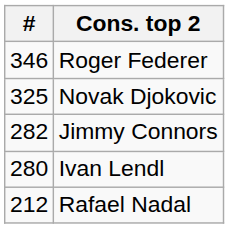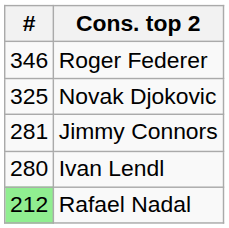(29, 132) 282 -> (29, 132) 281
(29, 204) no background -> (29, 204) lightgreen background
